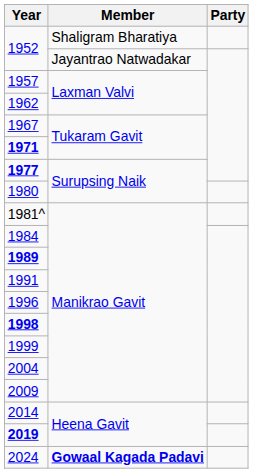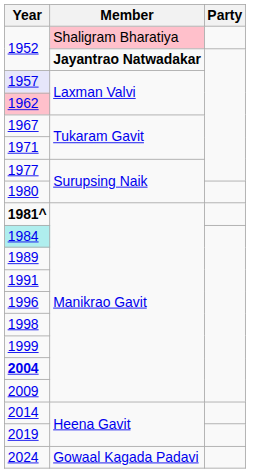(114, 37) no background -> (116, 37) pink background
(121, 59) normal -> (127, 59) bold
(23, 81) no background -> (23, 81) lavender background
(23, 103) no background -> (23, 103) pink background
(23, 147) bold -> (23, 147) normal
(23, 170) bold -> (23, 170) normal
(26, 214) normal -> (27, 214) bold
(23, 236) no background -> (23, 236) paleturquoise background
(23, 258) bold -> (23, 258) normal
(23, 324) bold -> (23, 324) normal
(23, 368) normal -> (23, 368) bold
(23, 434) bold -> (23, 434) normal
(128, 457) bold -> (126, 457) normal
